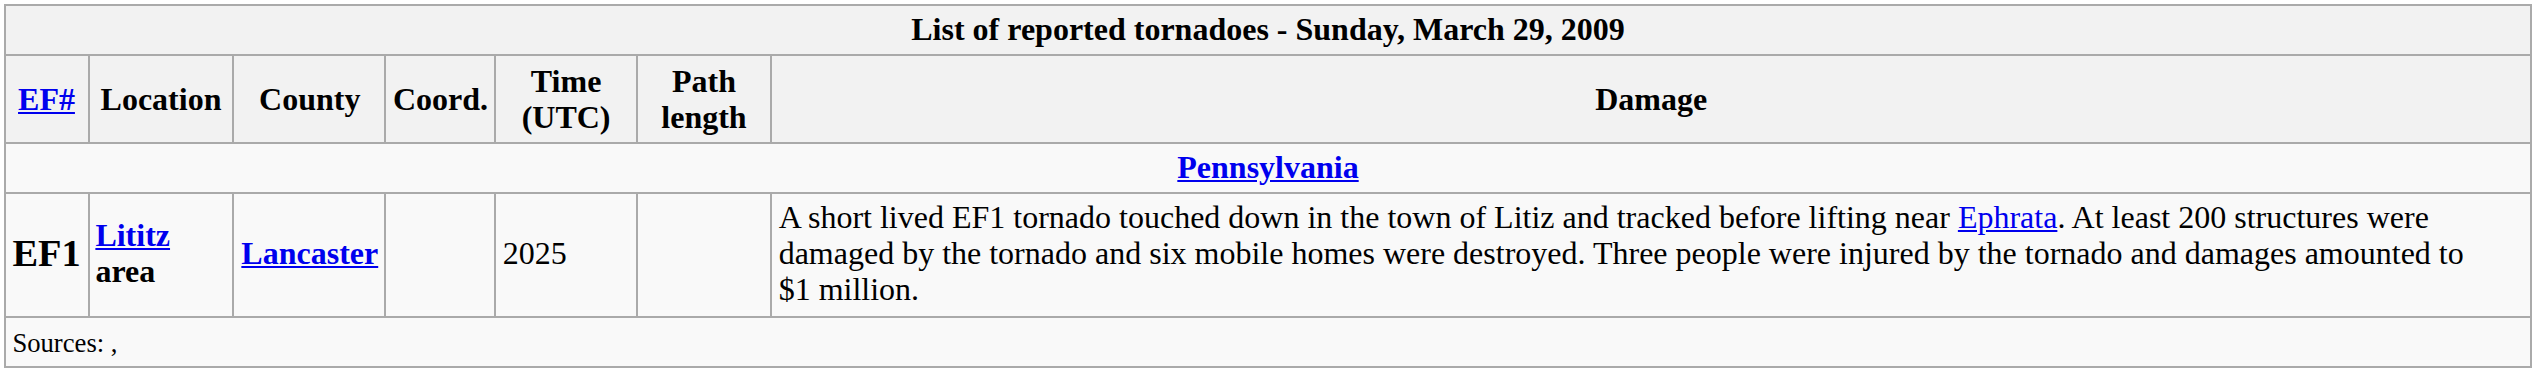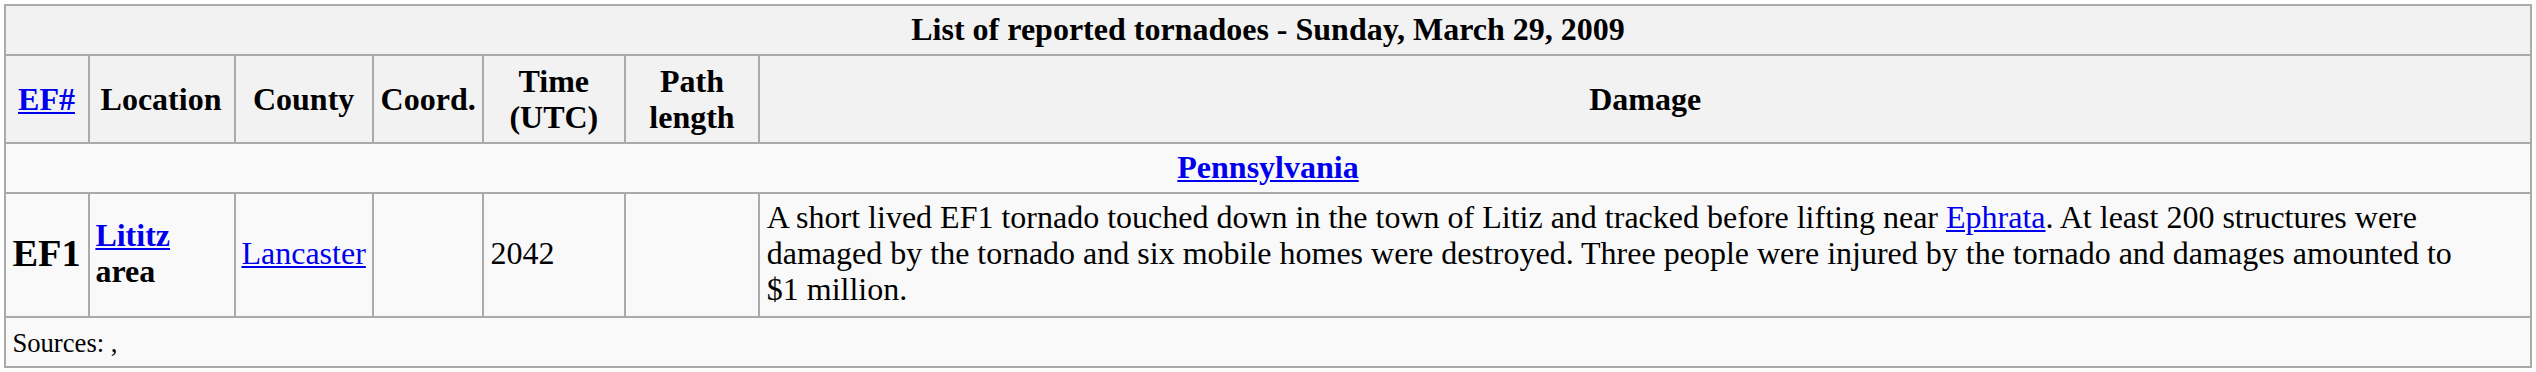(310, 254) bold -> (304, 254) normal
(535, 254) 2025 -> (522, 254) 2042
